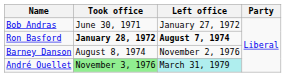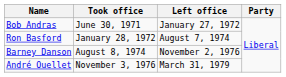(115, 38) bold -> (115, 38) normal
(195, 38) bold -> (195, 38) normal
(115, 65) lightgreen background -> (115, 65) no background
(195, 65) paleturquoise background -> (195, 65) no background
